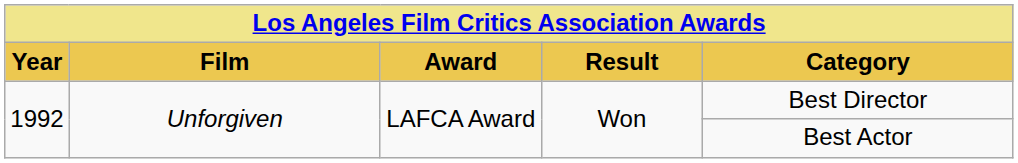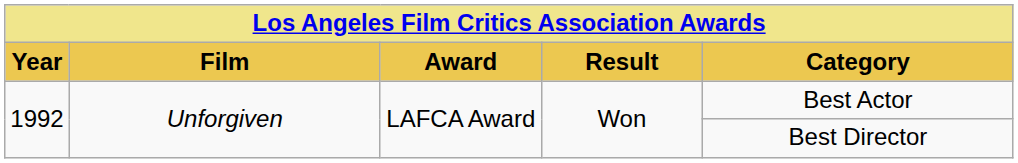(858, 99) Best Director -> (858, 99) Best Actor
(858, 137) Best Actor -> (858, 137) Best Director
